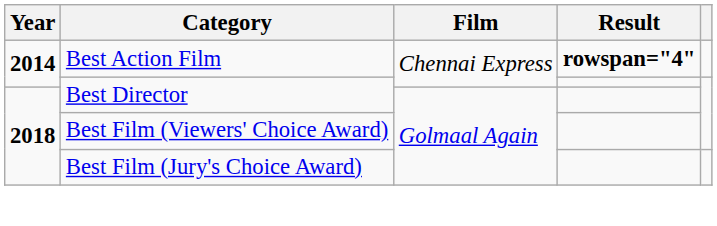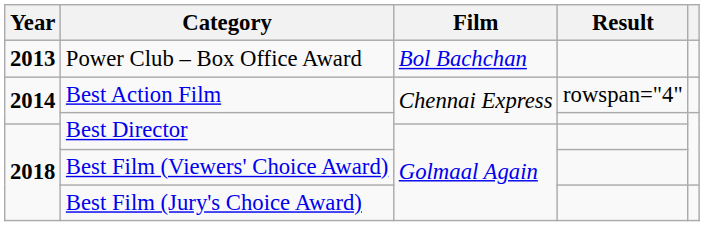+ row: (33, 58)
(629, 58) bold -> (623, 94) normal
